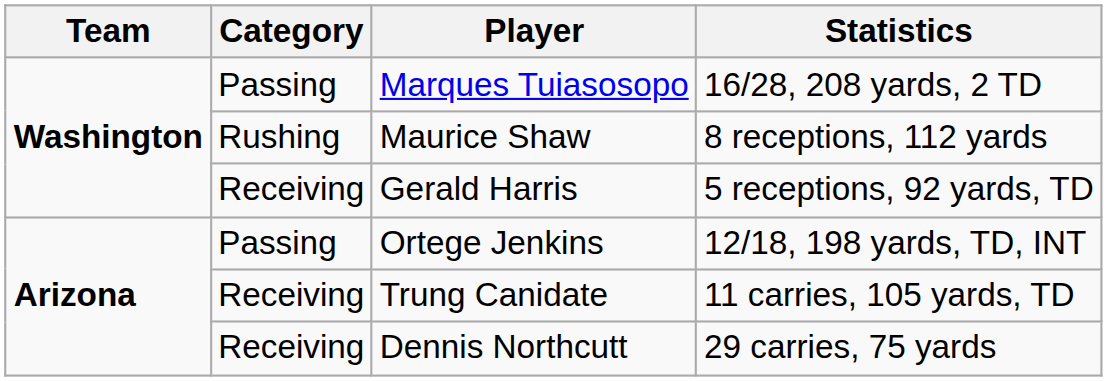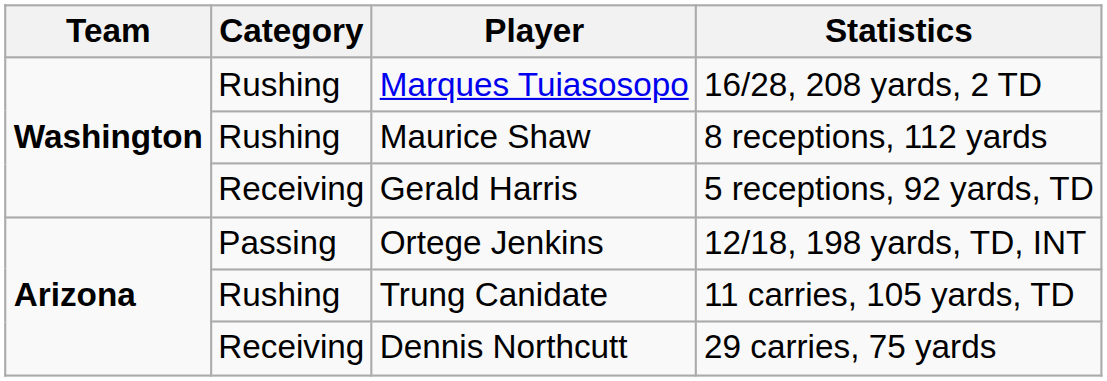(277, 83) Passing -> (279, 83) Rushing
(291, 295) Receiving -> (279, 295) Rushing
